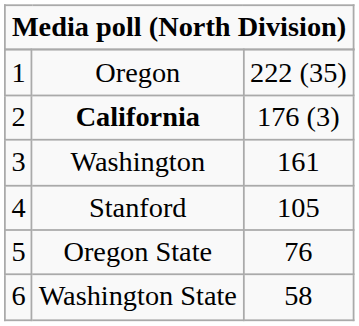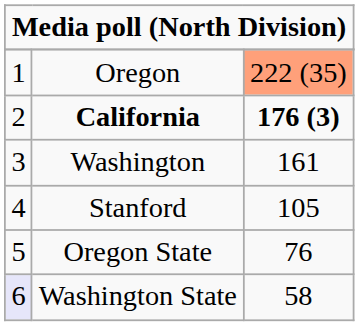(298, 72) no background -> (298, 72) lightsalmon background
(298, 117) normal -> (298, 117) bold
(18, 296) no background -> (18, 296) lavender background
